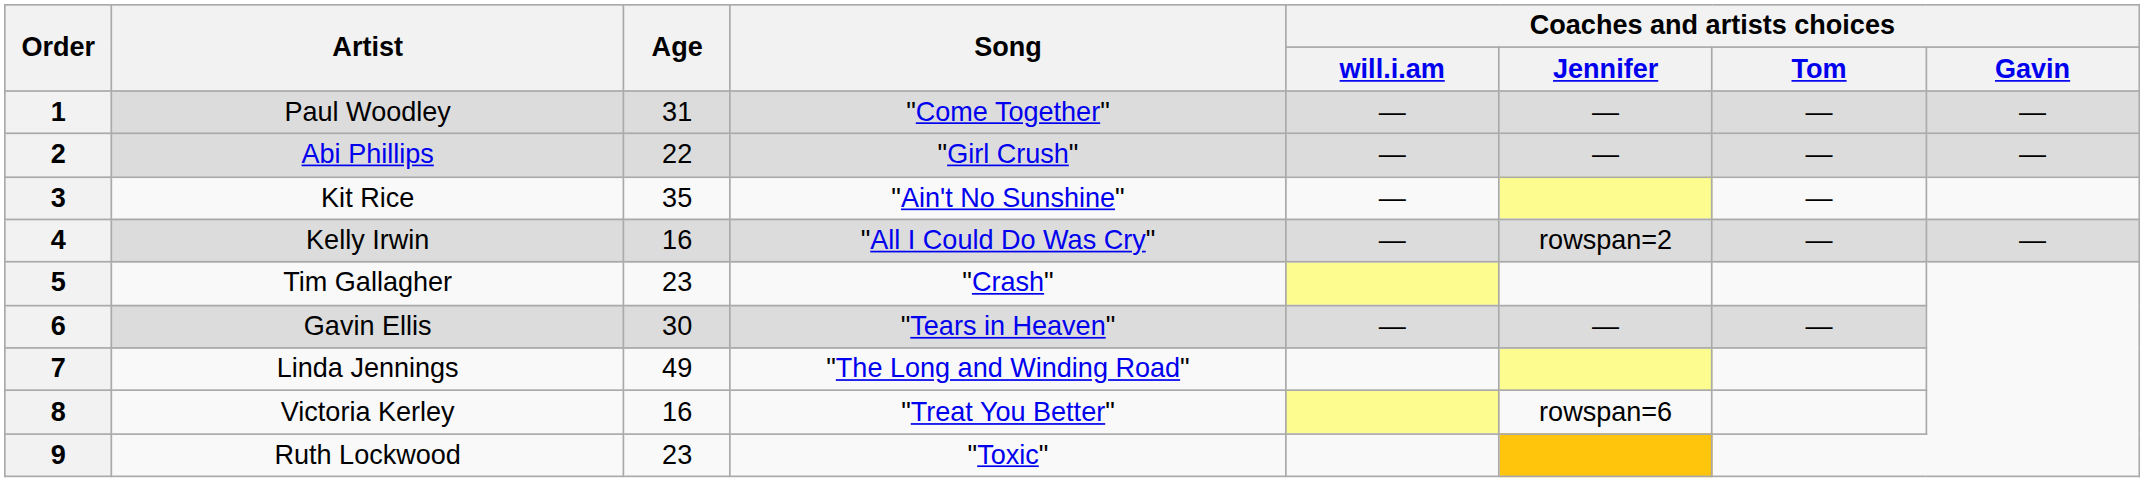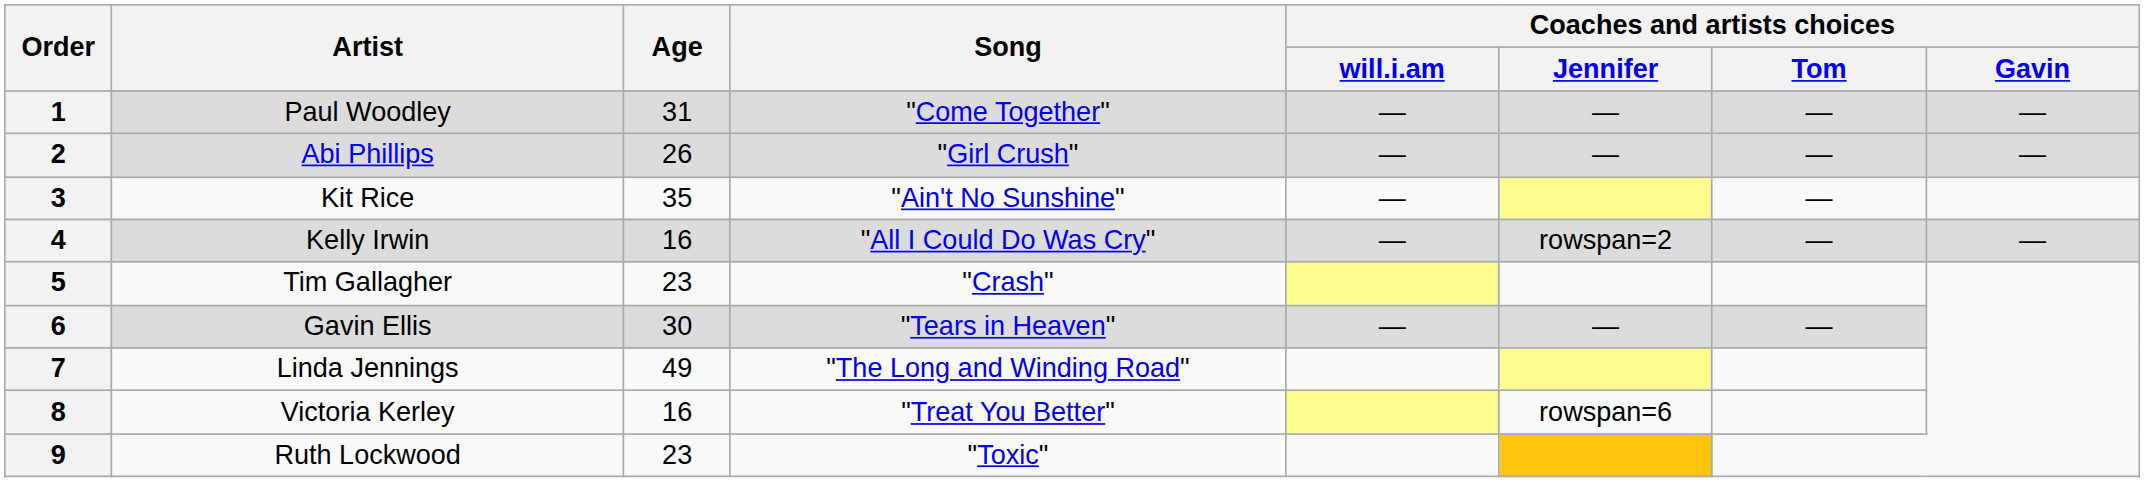(677, 154) 22 -> (677, 154) 26
